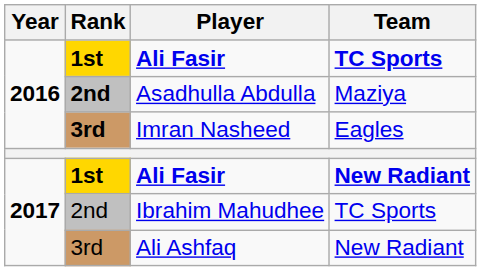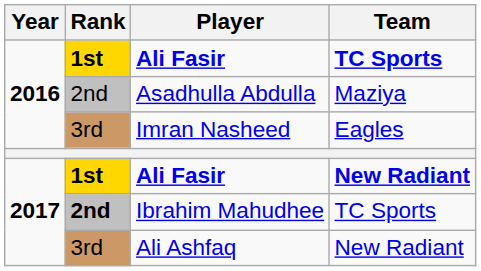(91, 93) bold -> (89, 93) normal
(88, 129) bold -> (87, 129) normal
(89, 211) normal -> (91, 211) bold
